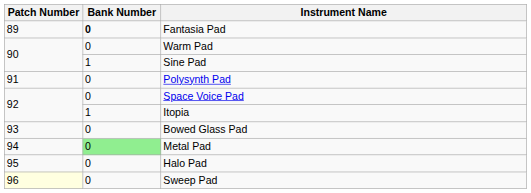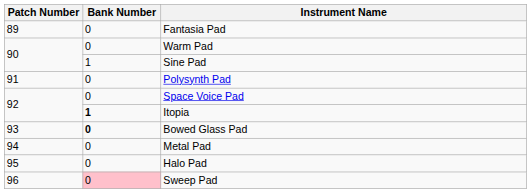(88, 29) bold -> (88, 29) normal
(88, 113) normal -> (88, 113) bold
(88, 130) normal -> (88, 130) bold
(88, 146) lightgreen background -> (88, 146) no background
(13, 180) lightyellow background -> (13, 180) no background
(88, 180) no background -> (88, 180) pink background
